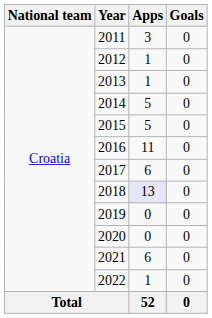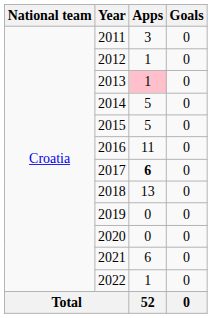(148, 81) no background -> (148, 81) pink background
(148, 170) normal -> (148, 170) bold
(148, 192) lavender background -> (148, 192) no background
